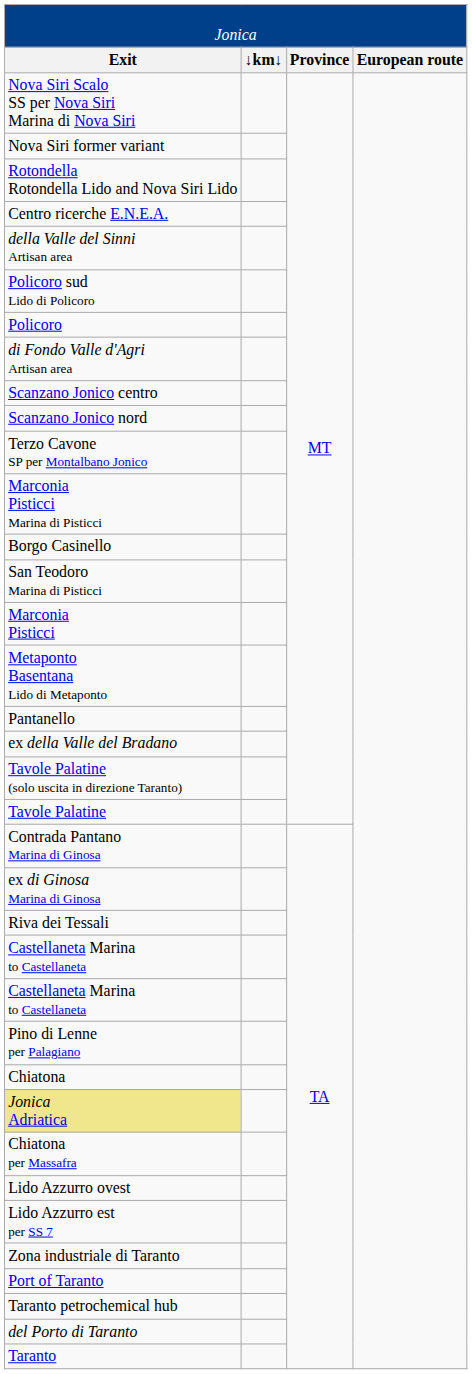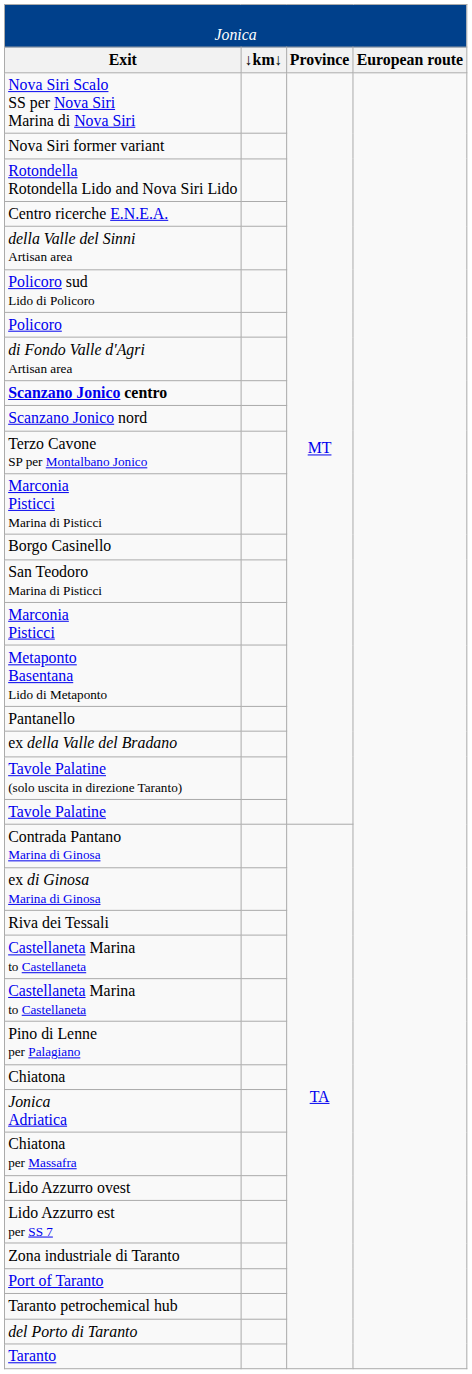(83, 393) normal -> (88, 393) bold
(38, 1110) khaki background -> (38, 1110) no background
